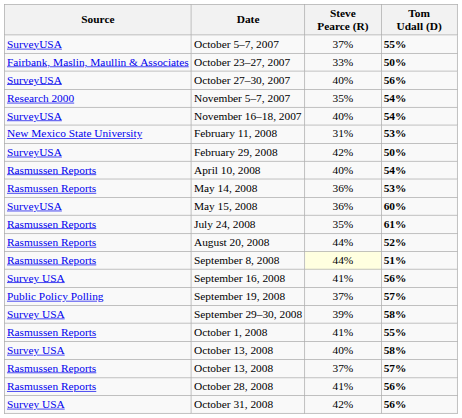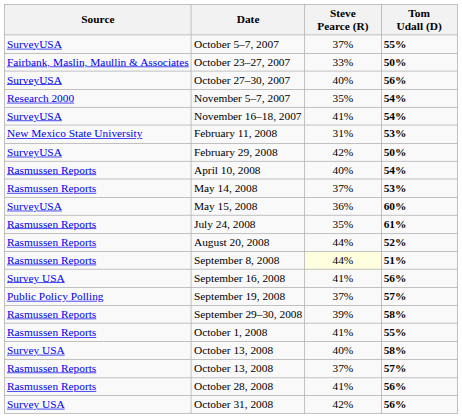(343, 116) 40% -> (343, 116) 41%
(343, 188) 36% -> (343, 188) 37%
(36, 314) Survey USA -> (52, 314) Rasmussen Reports
